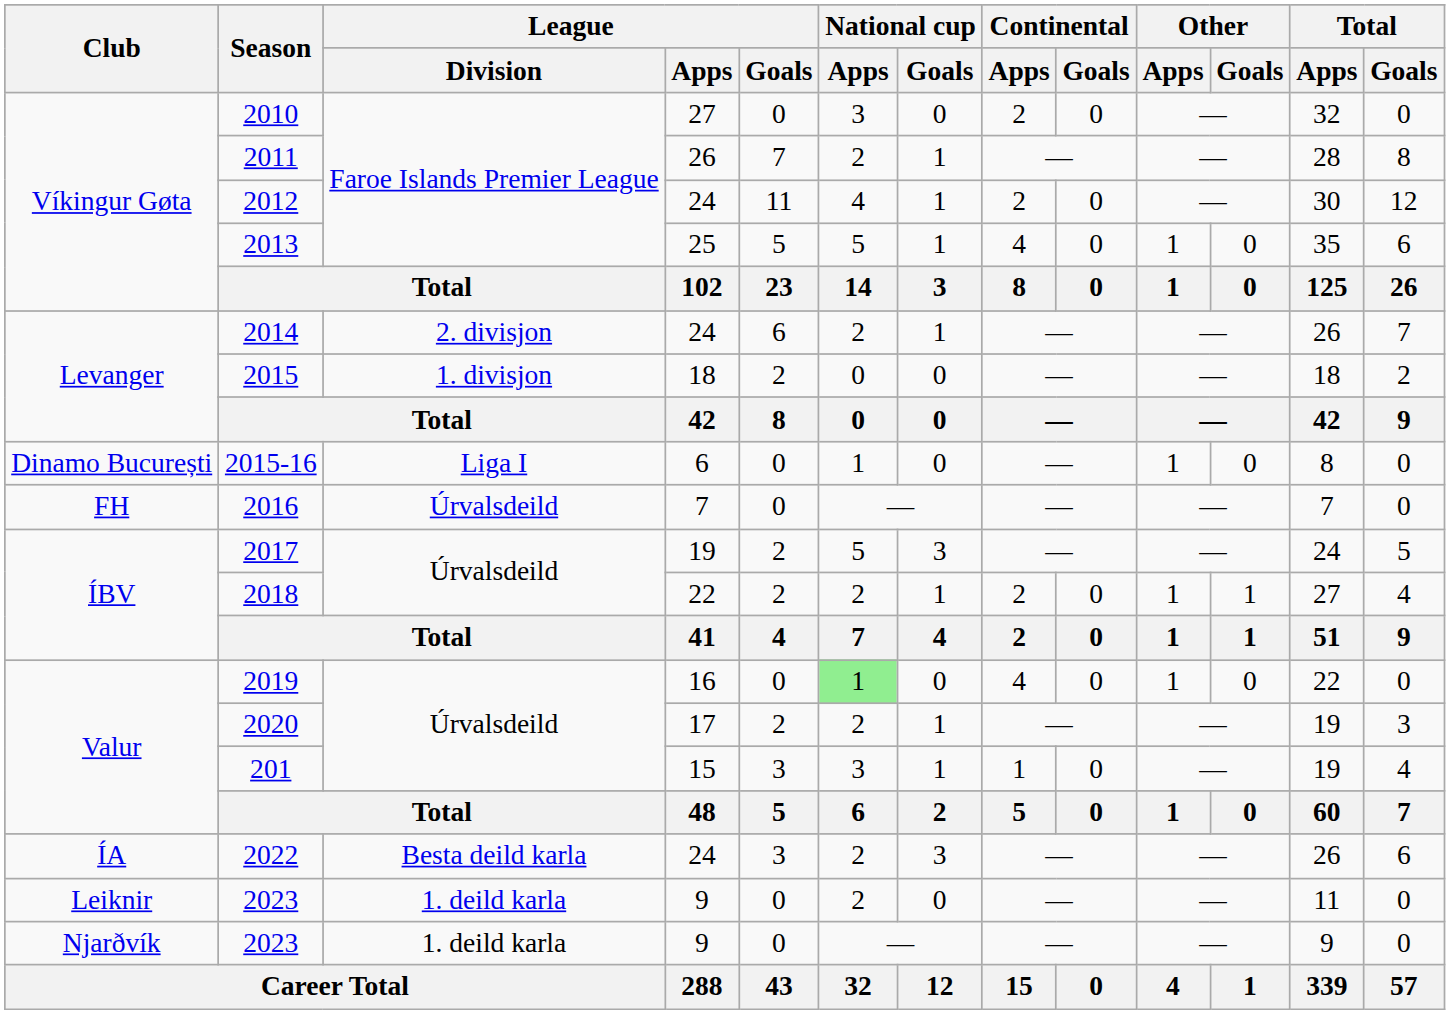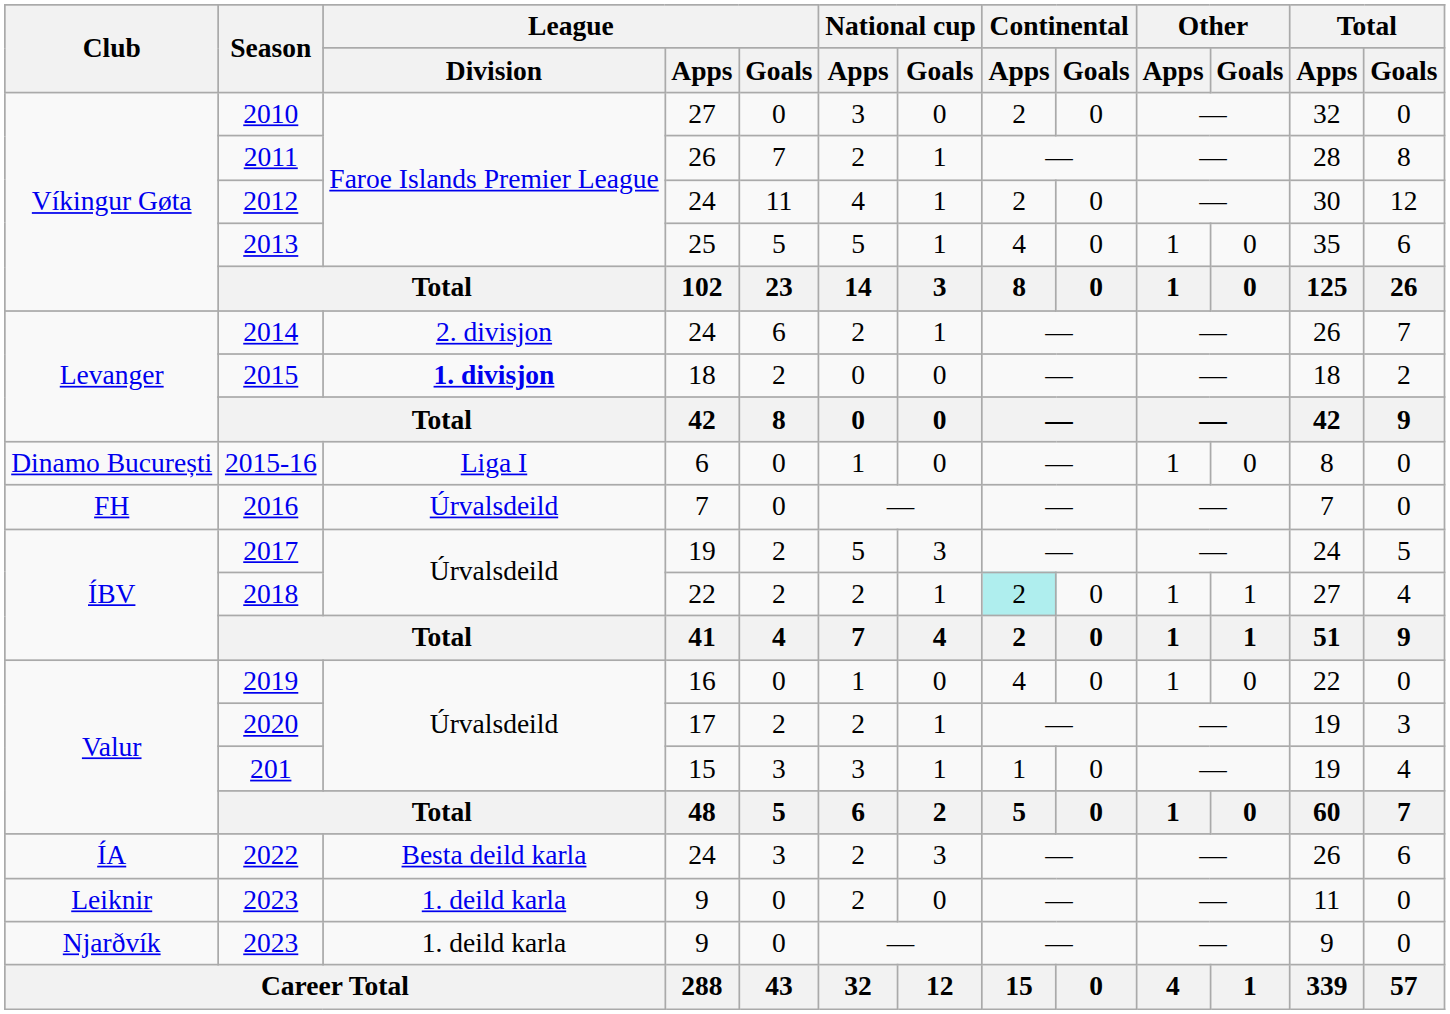(494, 375) normal -> (494, 375) bold
(1019, 593) no background -> (1019, 593) paleturquoise background
(858, 680) lightgreen background -> (858, 680) no background
